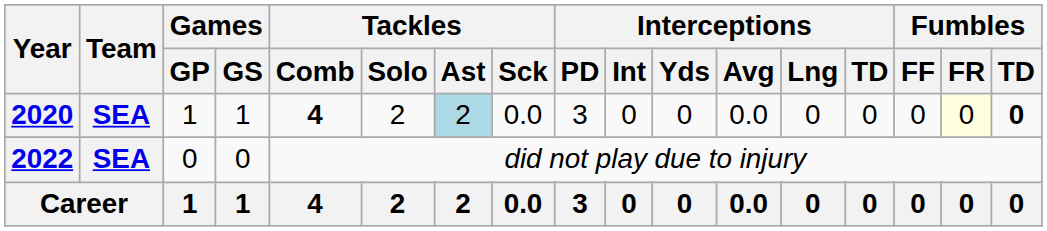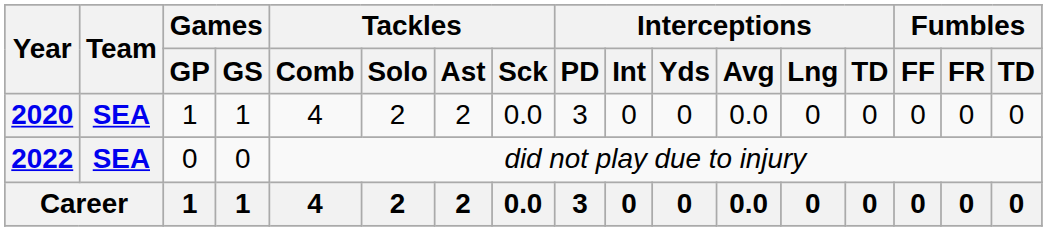(315, 114) bold -> (315, 114) normal
(463, 114) lightblue background -> (463, 114) no background
(966, 114) lightyellow background -> (966, 114) no background
(1016, 114) bold -> (1016, 114) normal
